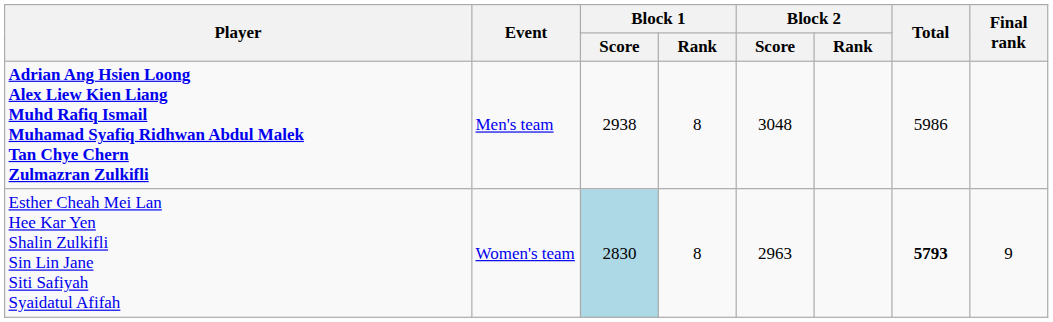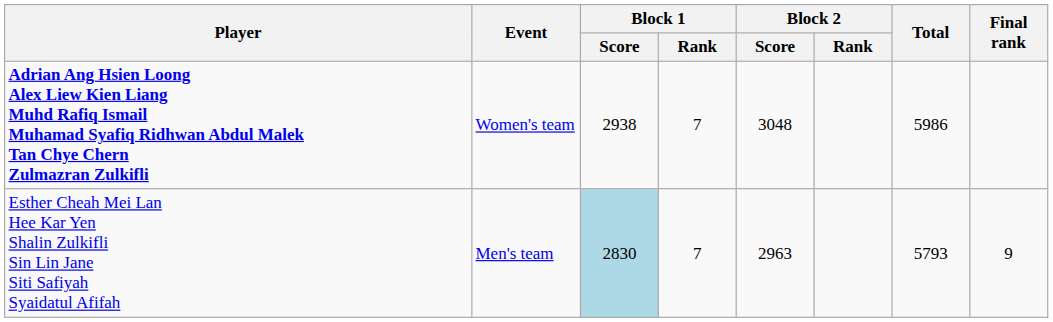(515, 125) Men's team -> (525, 125) Women's team
(697, 125) 8 -> (697, 125) 7
(525, 253) Women's team -> (515, 253) Men's team
(697, 253) 8 -> (697, 253) 7
(931, 253) bold -> (931, 253) normal
